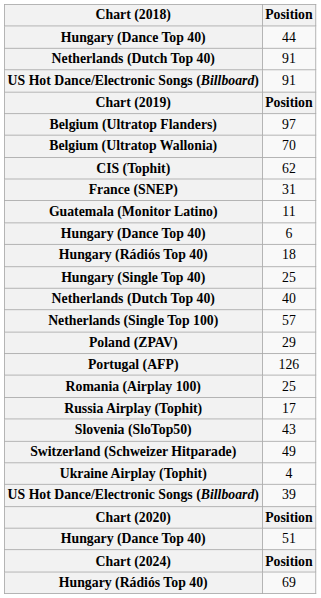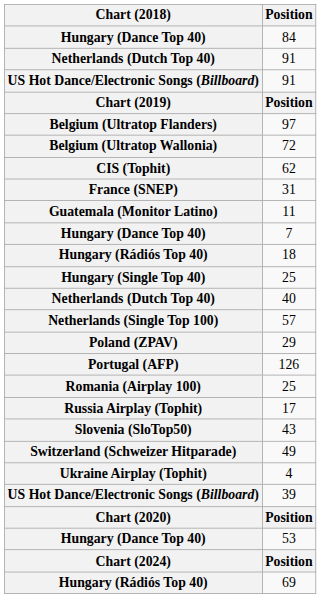(289, 37) 44 -> (289, 37) 84
(289, 146) 70 -> (289, 146) 72
(289, 233) 6 -> (289, 233) 7
(289, 539) 51 -> (289, 539) 53
